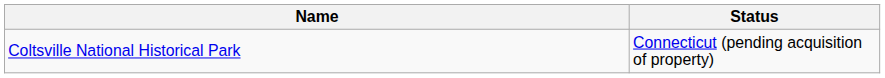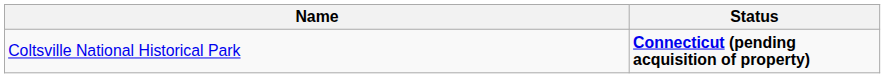(748, 51) normal -> (722, 51) bold
